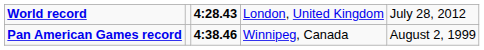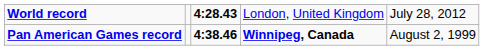(296, 34) normal -> (298, 34) bold
